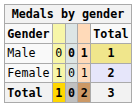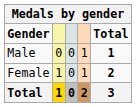(71, 53) bold -> (71, 53) normal
(84, 53) bold -> (84, 53) normal
(111, 53) khaki background -> (111, 53) no background
(111, 73) lavender background -> (111, 73) no background
